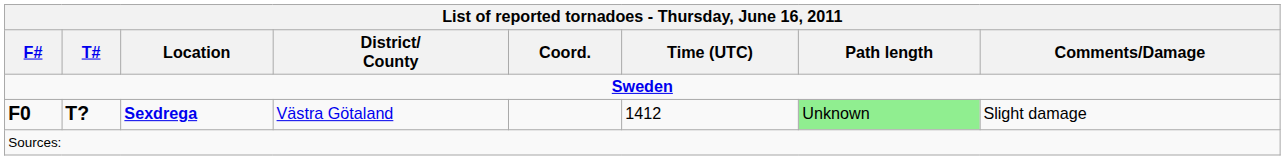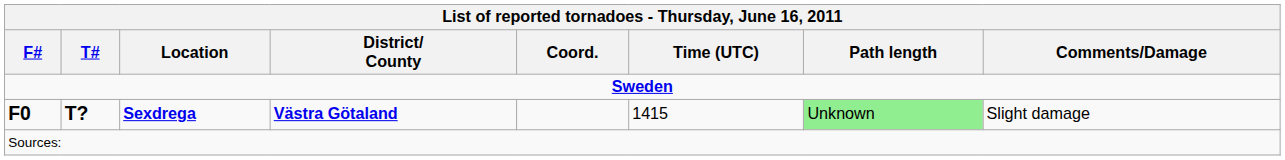(335, 114) normal -> (336, 114) bold
(643, 114) 1412 -> (650, 114) 1415
